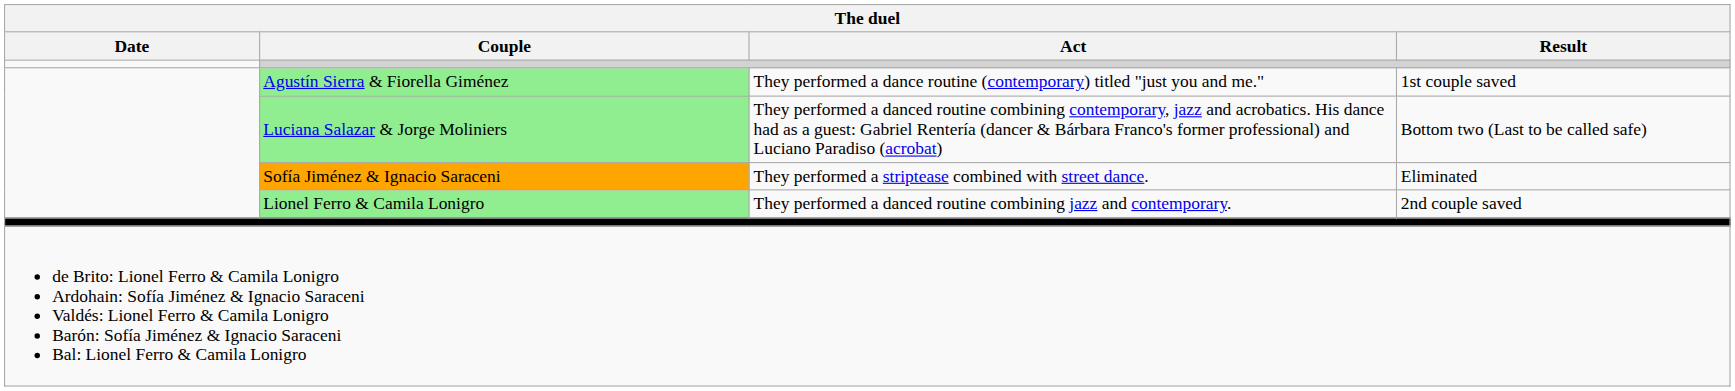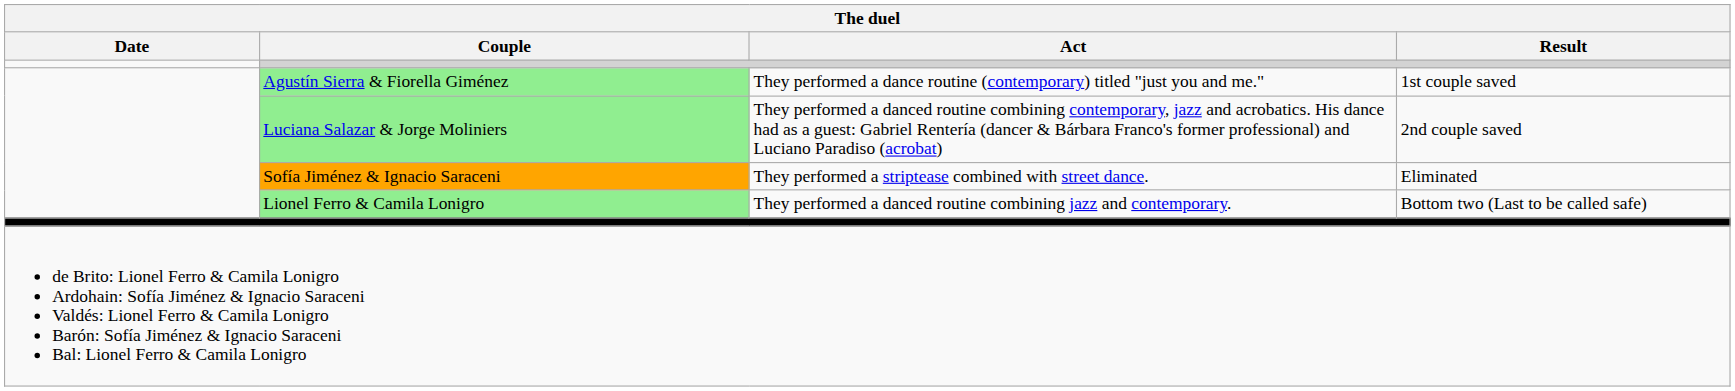(1524, 128) Bottom two (Last to be called safe) -> (1461, 128) 2nd couple saved
(1461, 203) 2nd couple saved -> (1524, 203) Bottom two (Last to be called safe)
